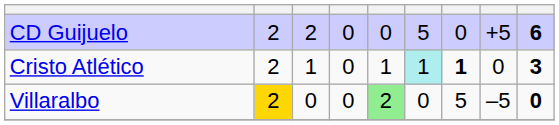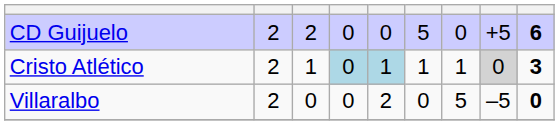(348, 66) no background -> (348, 66) lightblue background
(386, 66) no background -> (386, 66) lightblue background
(423, 66) paleturquoise background -> (423, 66) no background
(461, 66) bold -> (461, 66) normal
(498, 66) no background -> (498, 66) lightgrey background
(273, 101) gold background -> (273, 101) no background
(386, 101) lightgreen background -> (386, 101) no background
